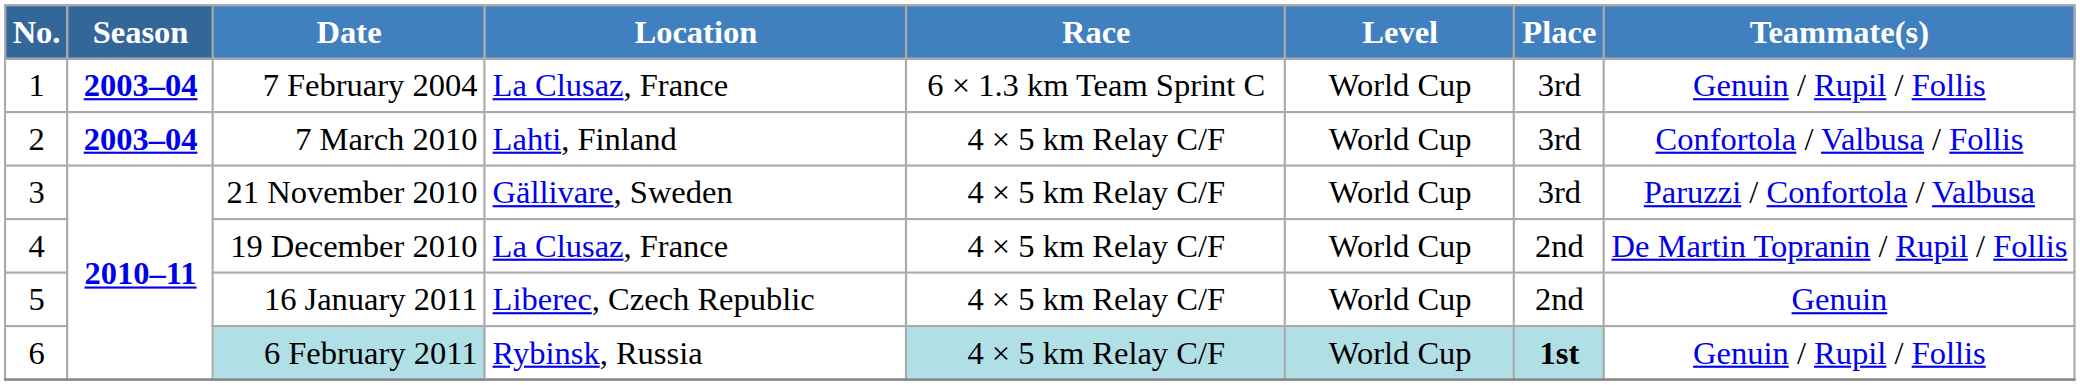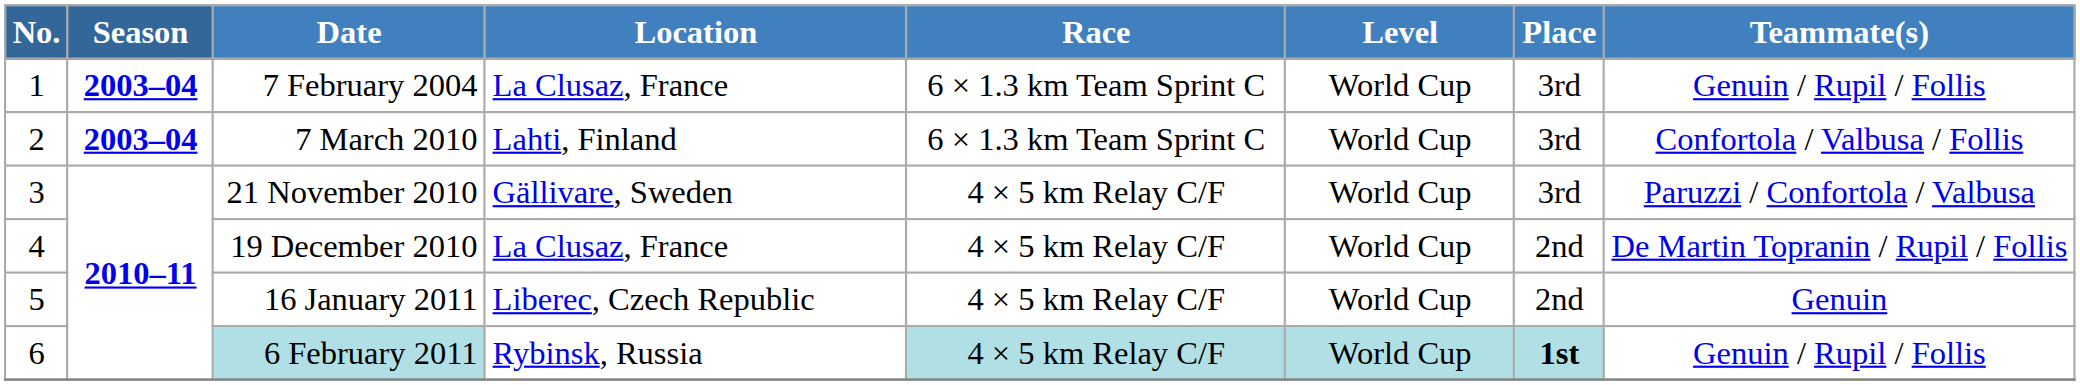(1096, 138) 4 × 5 km Relay C/F -> (1096, 138) 6 × 1.3 km Team Sprint C
